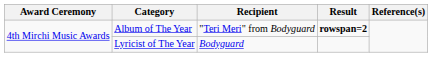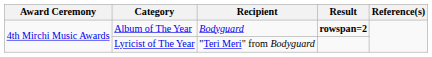(257, 28) "Teri Meri" from Bodyguard -> (222, 28) Bodyguard
(222, 44) Bodyguard -> (257, 44) "Teri Meri" from Bodyguard
